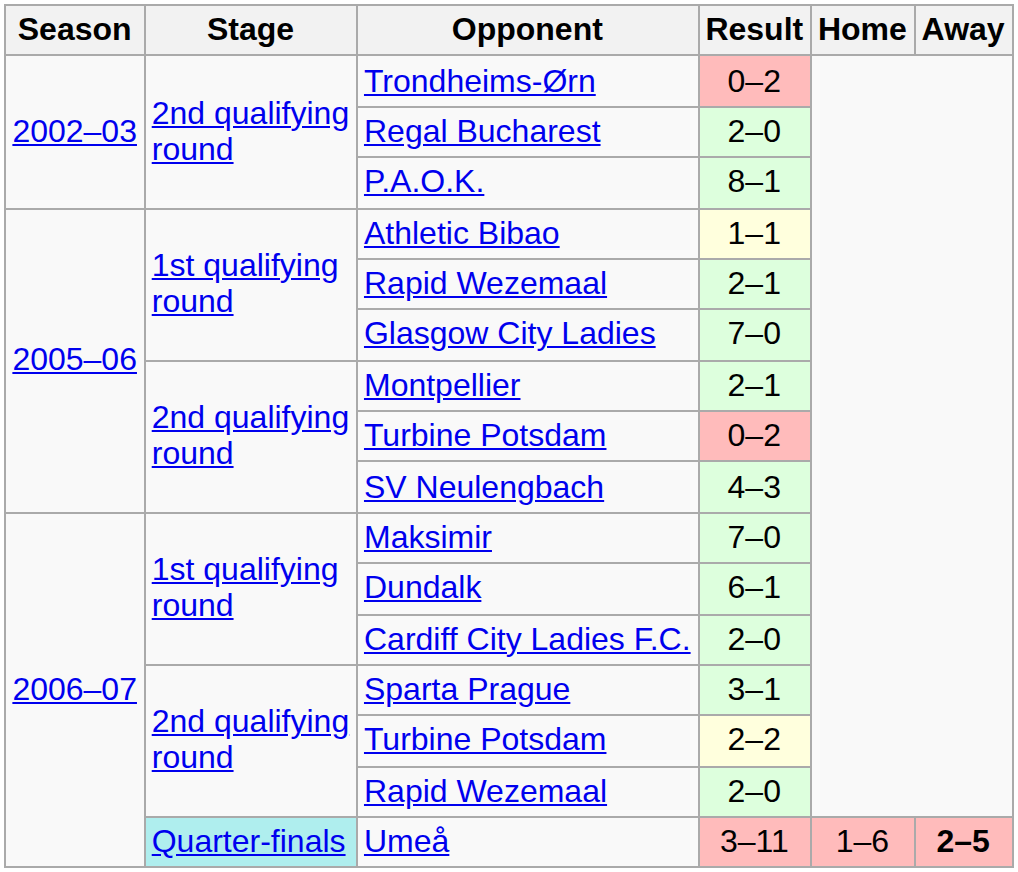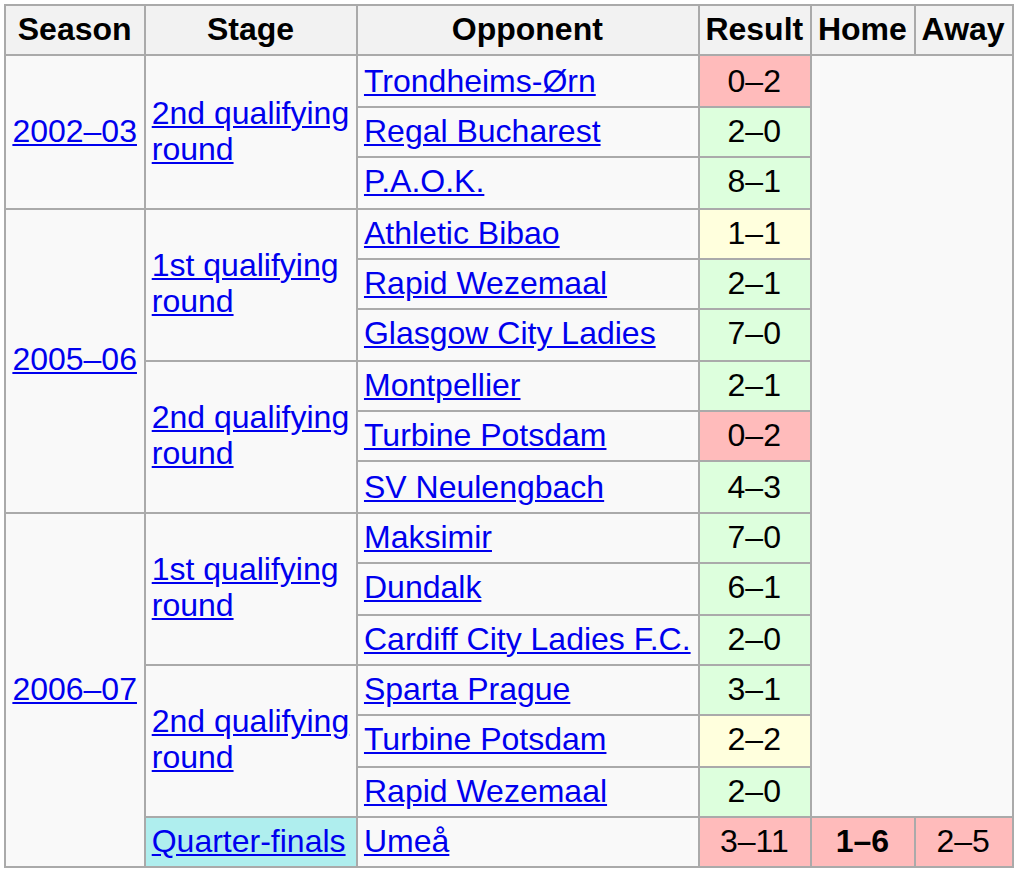(862, 841) normal -> (862, 841) bold
(963, 841) bold -> (963, 841) normal
